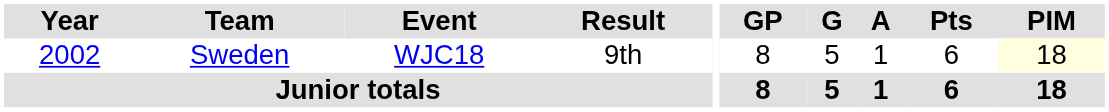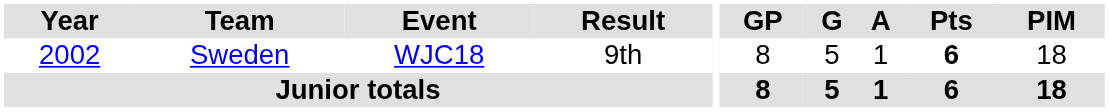(951, 55) normal -> (951, 55) bold
(1052, 55) lightyellow background -> (1052, 55) no background
